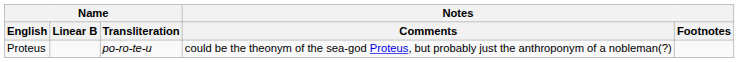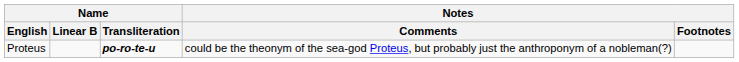(127, 48) normal -> (129, 48) bold
